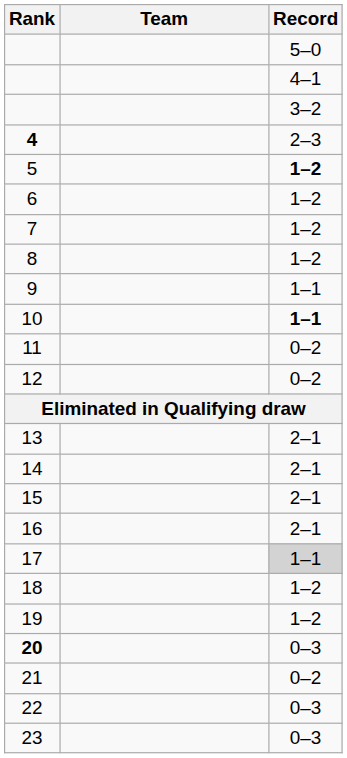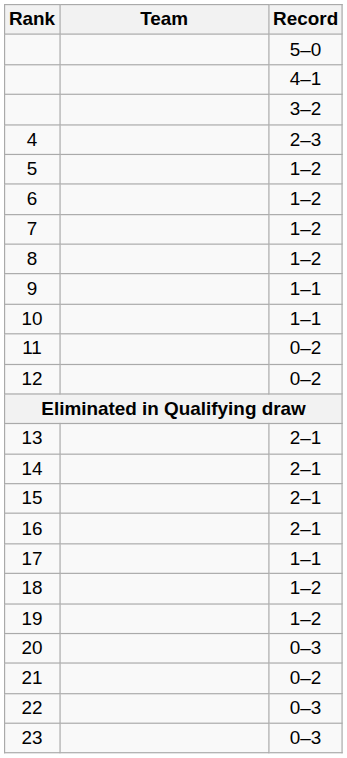(32, 139) bold -> (32, 139) normal
(306, 169) bold -> (306, 169) normal
(306, 318) bold -> (306, 318) normal
(306, 558) lightgrey background -> (306, 558) no background
(32, 648) bold -> (32, 648) normal
